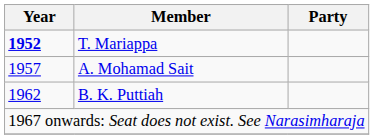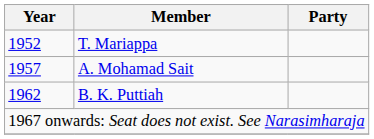(25, 43) bold -> (25, 43) normal
